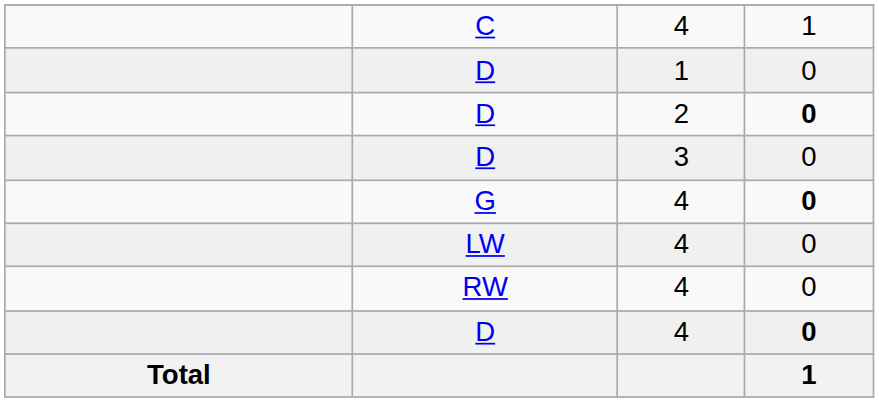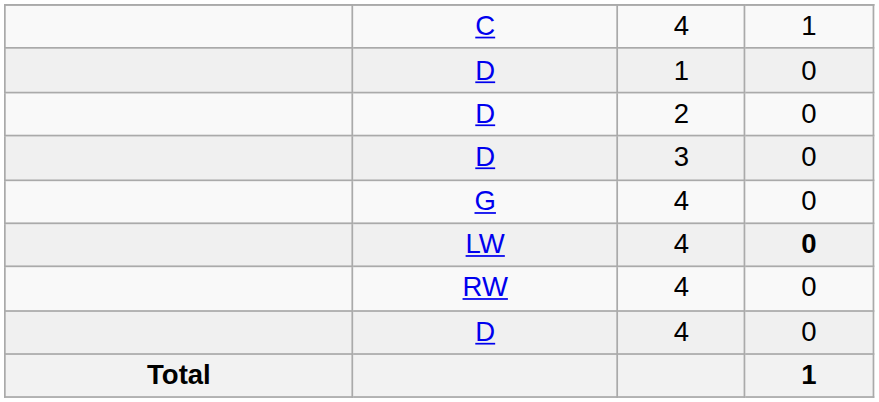(809, 113) bold -> (809, 113) normal
(809, 200) bold -> (809, 200) normal
(809, 244) normal -> (809, 244) bold
(809, 331) bold -> (809, 331) normal
